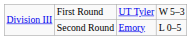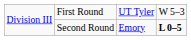(170, 27) normal -> (170, 27) bold
